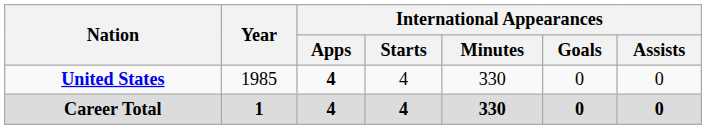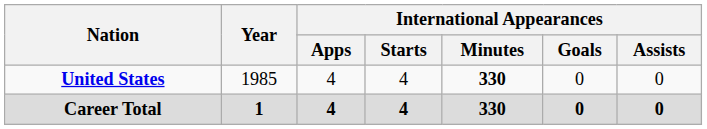(331, 79) bold -> (331, 79) normal
(492, 79) normal -> (492, 79) bold
